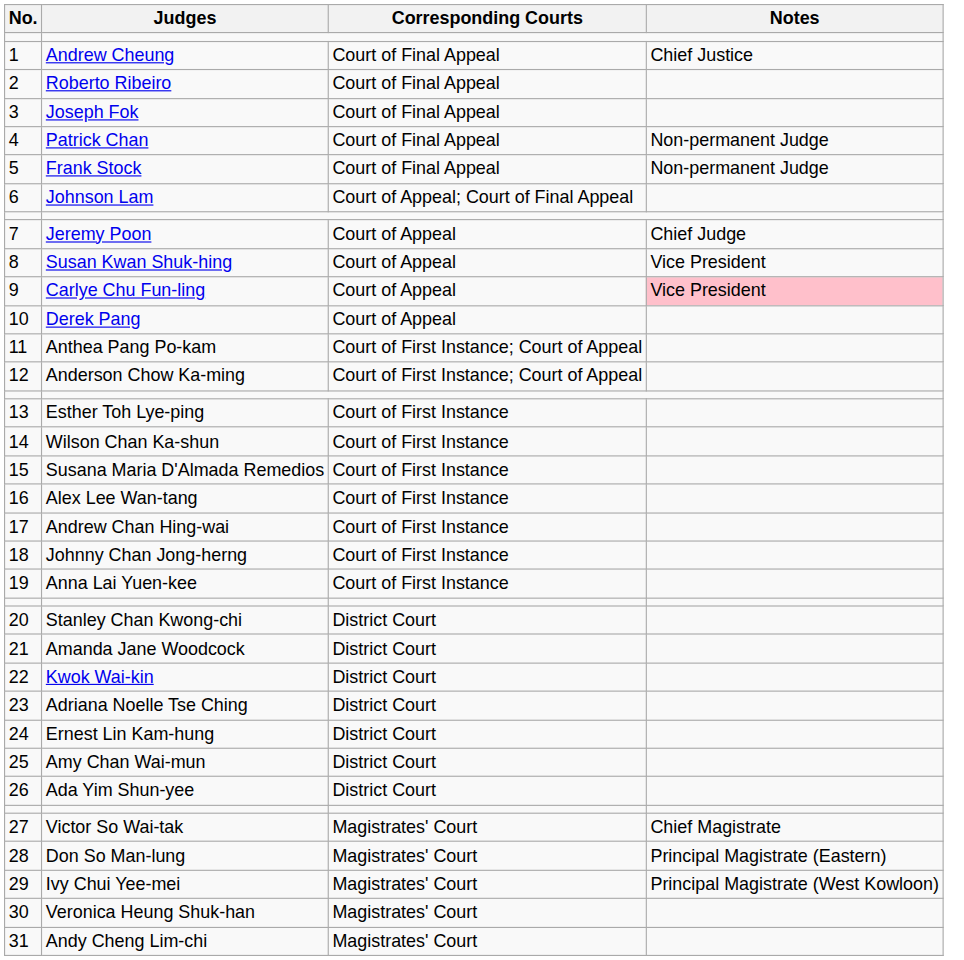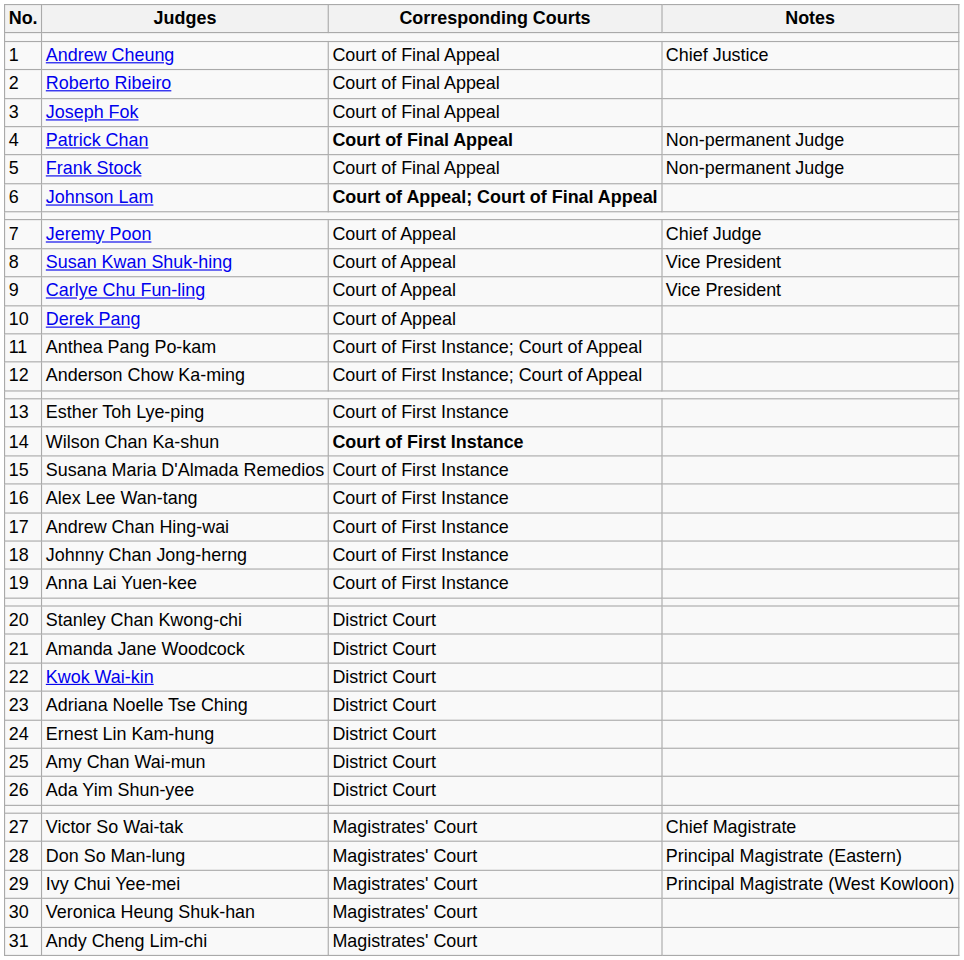(416, 140) normal -> (423, 140) bold
(483, 197) normal -> (495, 197) bold
(708, 291) pink background -> (723, 291) no background
(421, 441) normal -> (428, 441) bold
